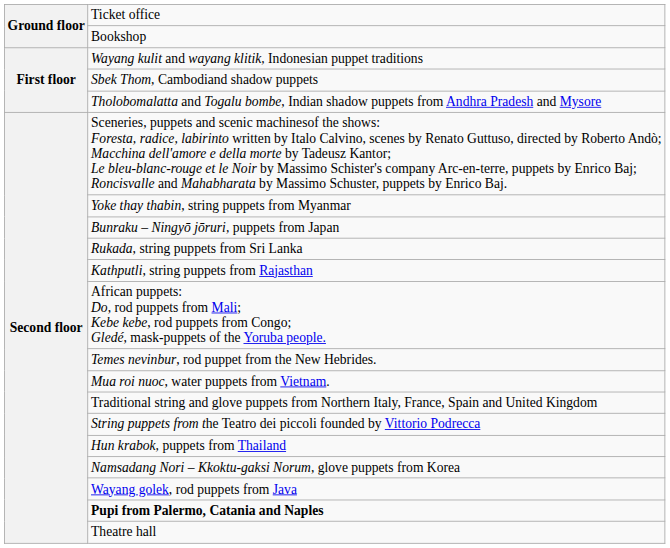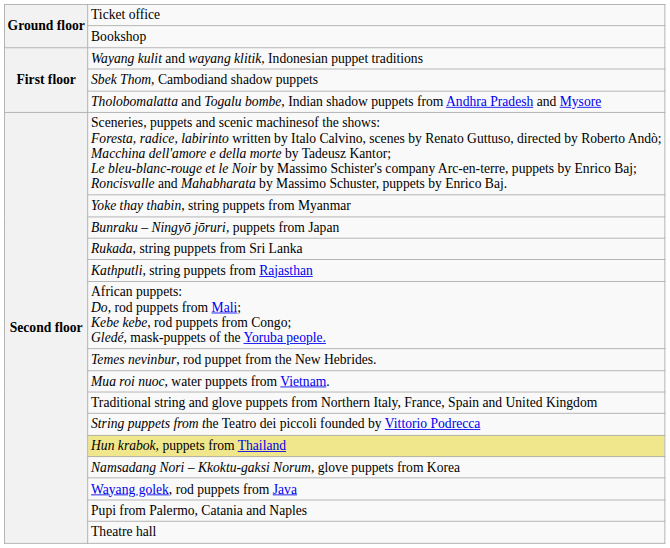(189, 445) no background -> (189, 445) khaki background
(207, 510) bold -> (199, 510) normal
